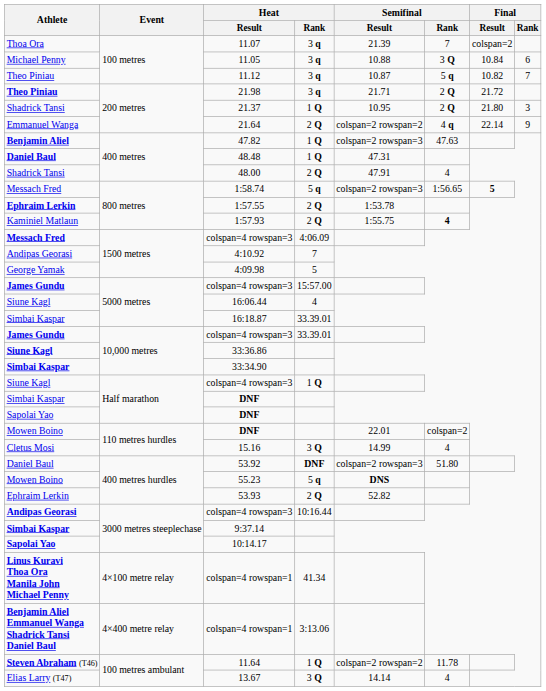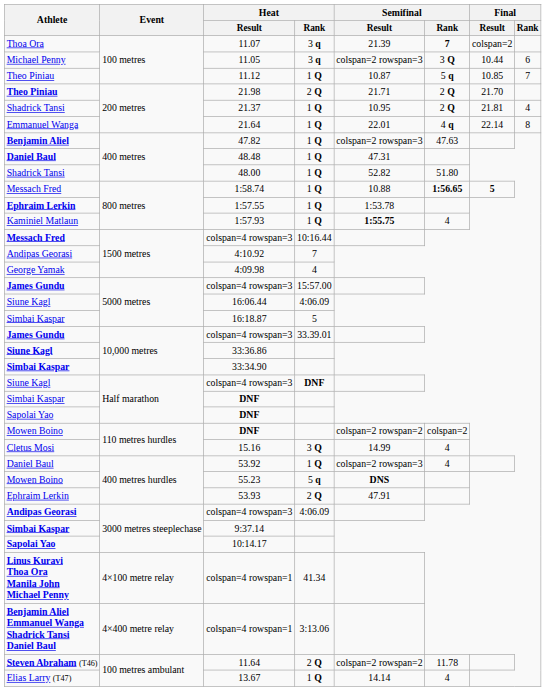(447, 44) normal -> (447, 44) bold
(379, 60) 10.88 -> (379, 60) colspan=2 rowspan=3
(492, 60) 10.84 -> (492, 60) 10.44
(314, 76) 3 q -> (314, 76) 1 Q
(492, 76) 10.82 -> (492, 76) 10.85
(314, 92) 3 q -> (314, 92) 2 Q
(492, 92) 21.72 -> (492, 92) 21.70
(492, 108) 21.80 -> (492, 108) 21.81
(528, 108) 3 -> (528, 108) 4
(314, 125) 2 Q -> (314, 125) 1 Q
(379, 125) colspan=2 rowspan=2 -> (379, 125) 22.01
(528, 125) 9 -> (528, 125) 8
(314, 173) 2 Q -> (314, 173) 1 Q
(379, 173) 47.91 -> (379, 173) 52.82
(447, 173) 4 -> (447, 173) 51.80
(314, 189) 5 q -> (314, 189) 1 Q
(379, 189) colspan=2 rowspan=3 -> (379, 189) 10.88
(447, 189) normal -> (447, 189) bold
(314, 205) 2 Q -> (314, 205) 1 Q
(314, 222) 2 Q -> (314, 222) 1 Q
(379, 222) normal -> (379, 222) bold
(447, 222) bold -> (447, 222) normal
(314, 238) 4:06.09 -> (314, 238) 10:16.44
(314, 270) 5 -> (314, 270) 4
(314, 302) 4 -> (314, 302) 4:06.09
(314, 318) 33.39.01 -> (314, 318) 5
(314, 383) 1 Q -> (314, 383) DNF
(379, 431) 22.01 -> (379, 431) colspan=2 rowspan=2
(314, 464) DNF -> (314, 464) 1 Q
(447, 464) 51.80 -> (447, 464) 4
(379, 496) 52.82 -> (379, 496) 47.91
(314, 512) 10:16.44 -> (314, 512) 4:06.09
(314, 662) 1 Q -> (314, 662) 2 Q
(314, 679) 3 Q -> (314, 679) 1 Q
